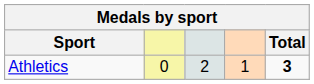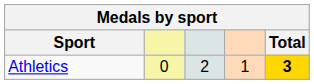(287, 68) no background -> (287, 68) gold background
